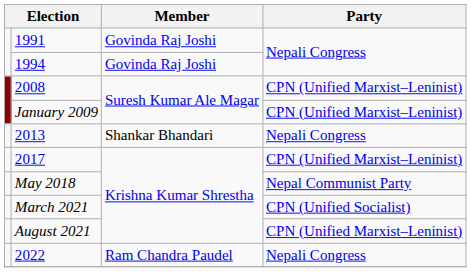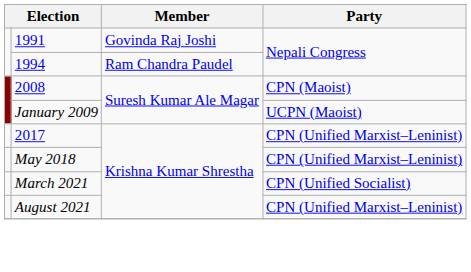(160, 64) Govinda Raj Joshi -> (169, 64) Ram Chandra Paudel
(364, 87) CPN (Unified Marxist–Leninist) -> (308, 87) CPN (Maoist)
(364, 111) CPN (Unified Marxist–Leninist) -> (314, 111) UCPN (Maoist)
- row: (30, 135)
(339, 183) Nepal Communist Party -> (364, 159) CPN (Unified Marxist–Leninist)
- row: (30, 254)
